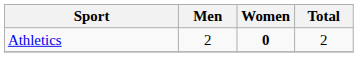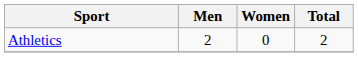(266, 39) bold -> (266, 39) normal
